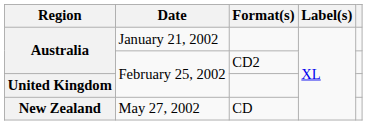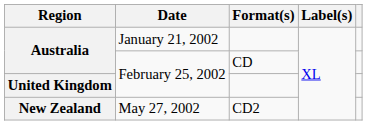(246, 62) CD2 -> (242, 62) CD
(242, 108) CD -> (246, 108) CD2
